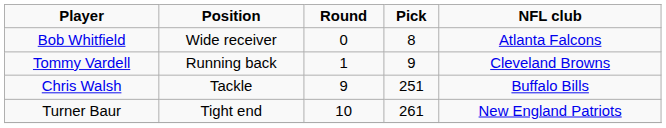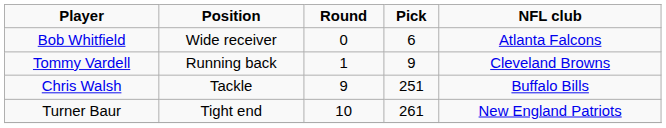(411, 39) 8 -> (411, 39) 6
